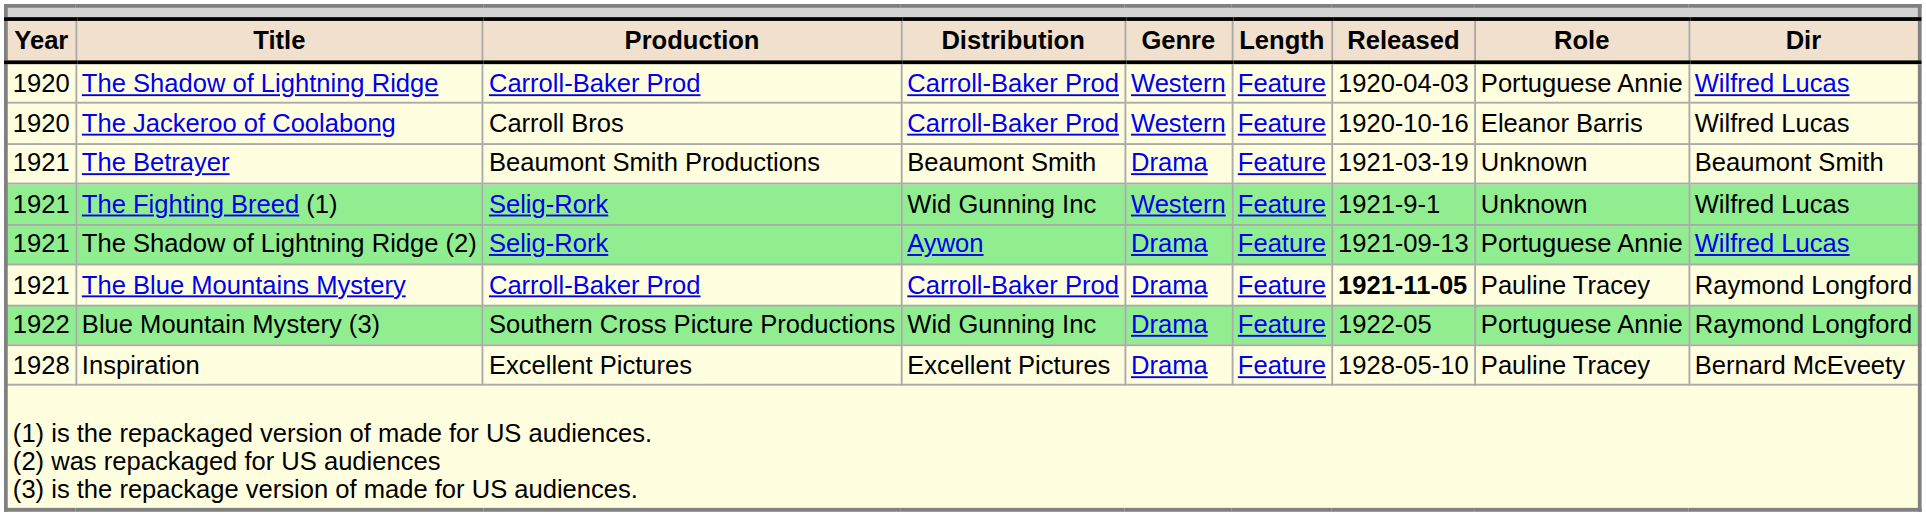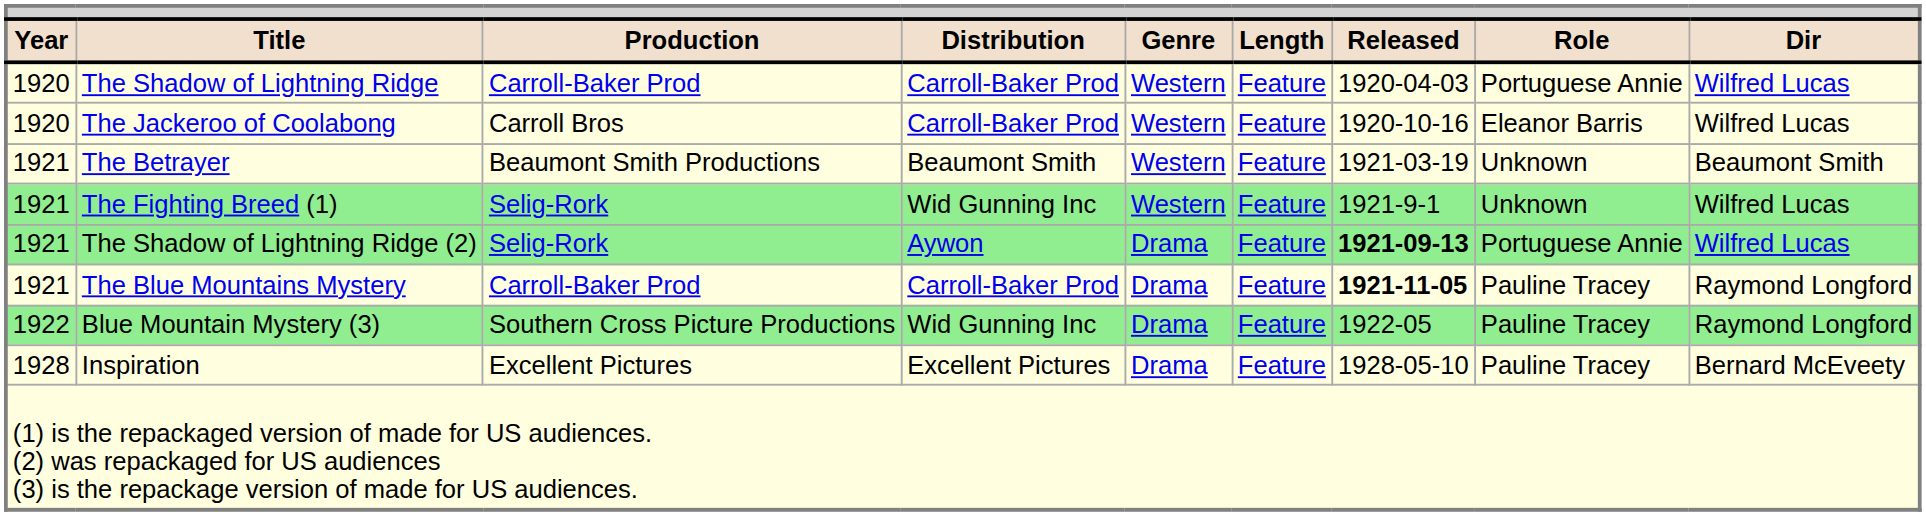(1169, 163) Drama -> (1178, 163) Western
(1403, 244) normal -> (1403, 244) bold
(1582, 325) Portuguese Annie -> (1565, 325) Pauline Tracey
